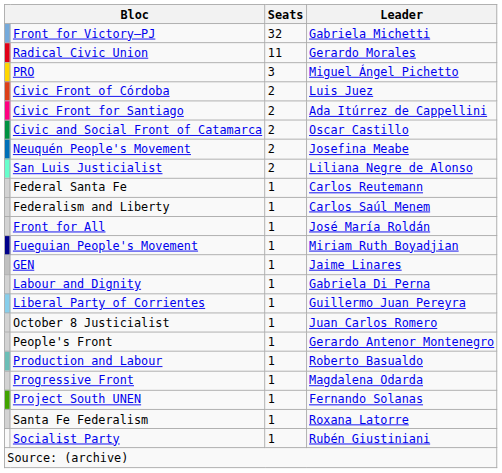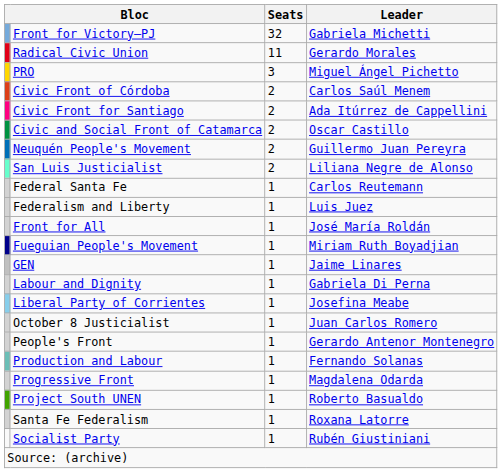(341, 91) Luis Juez -> (370, 91) Carlos Saúl Menem
(359, 149) Josefina Meabe -> (387, 149) Guillermo Juan Pereyra
(370, 207) Carlos Saúl Menem -> (341, 207) Luis Juez
(387, 303) Guillermo Juan Pereyra -> (359, 303) Josefina Meabe
(366, 361) Roberto Basualdo -> (366, 361) Fernando Solanas
(366, 400) Fernando Solanas -> (366, 400) Roberto Basualdo
